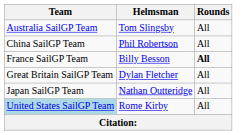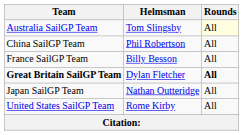(203, 28) no background -> (210, 28) lightyellow background
(203, 59) bold -> (210, 59) normal
(60, 75) normal -> (64, 75) bold
(203, 75) normal -> (210, 75) bold
(60, 106) lightblue background -> (60, 106) no background
